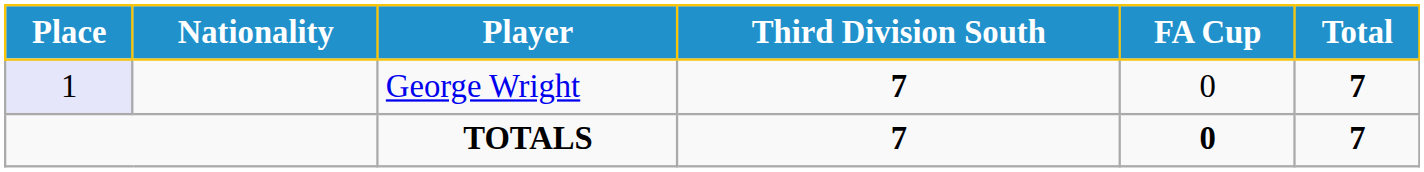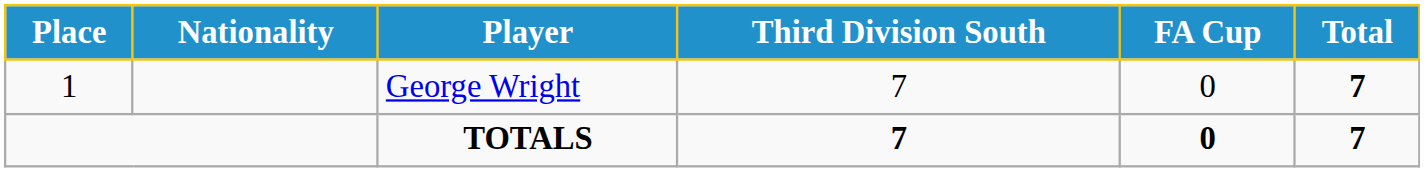(69, 85) lavender background -> (69, 85) no background
(899, 85) bold -> (899, 85) normal
